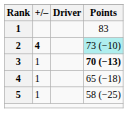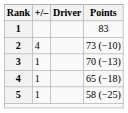(37, 46) bold -> (37, 46) normal
(103, 46) paleturquoise background -> (103, 46) no background
(103, 62) bold -> (103, 62) normal
